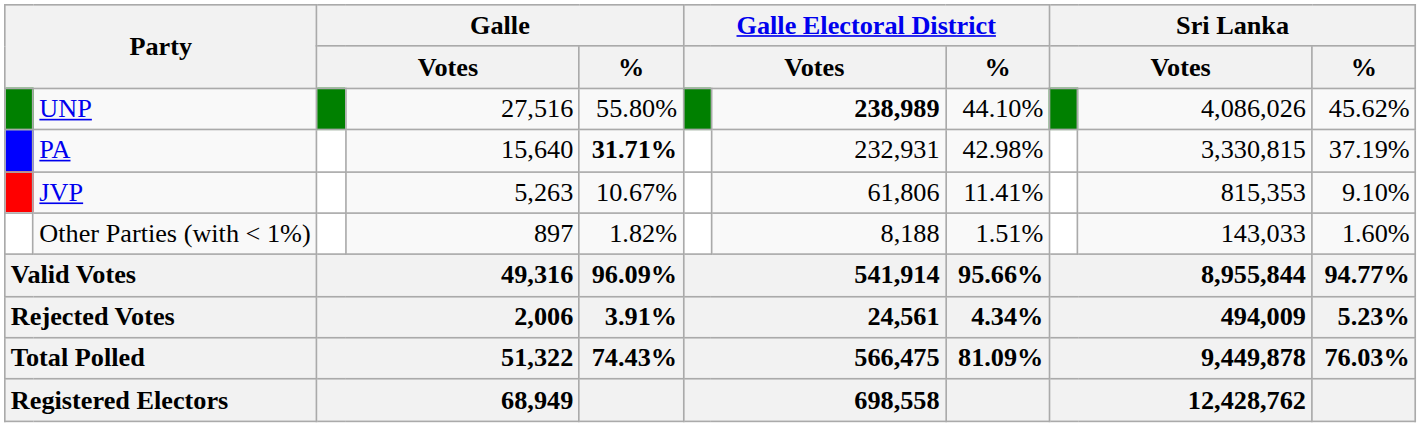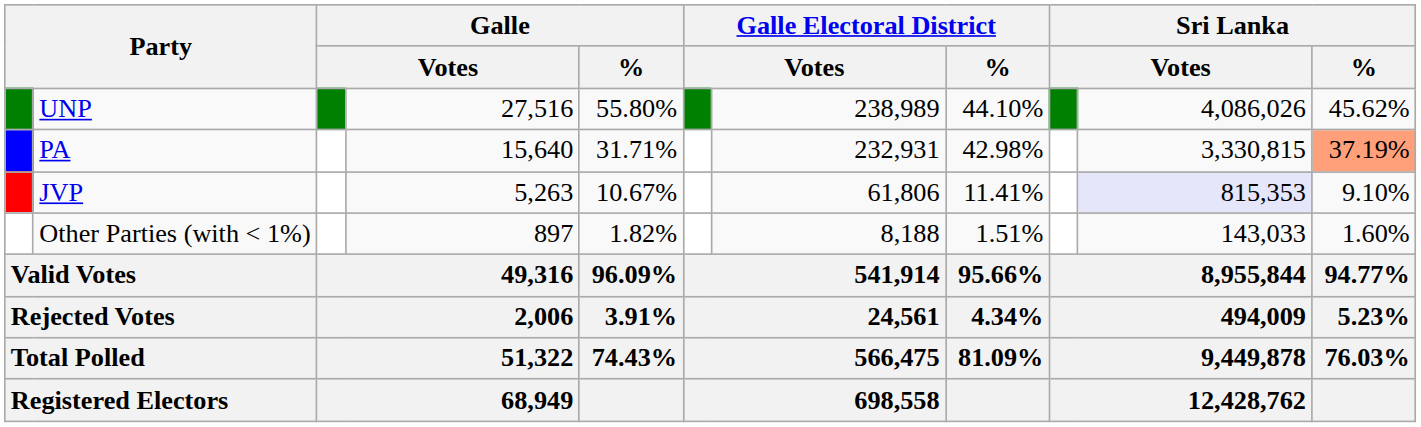(897, 108) bold -> (897, 108) normal
(634, 150) bold -> (637, 150) normal
(1369, 150) no background -> (1369, 150) lightsalmon background
(1263, 191) no background -> (1263, 191) lavender background
